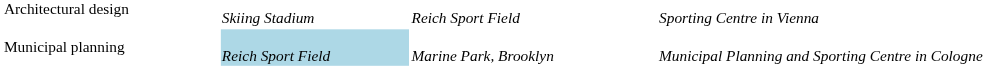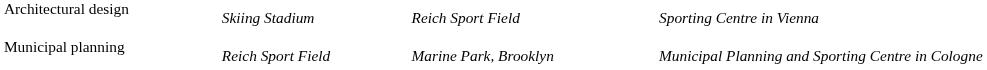(276, 56) lightblue background -> (276, 56) no background
